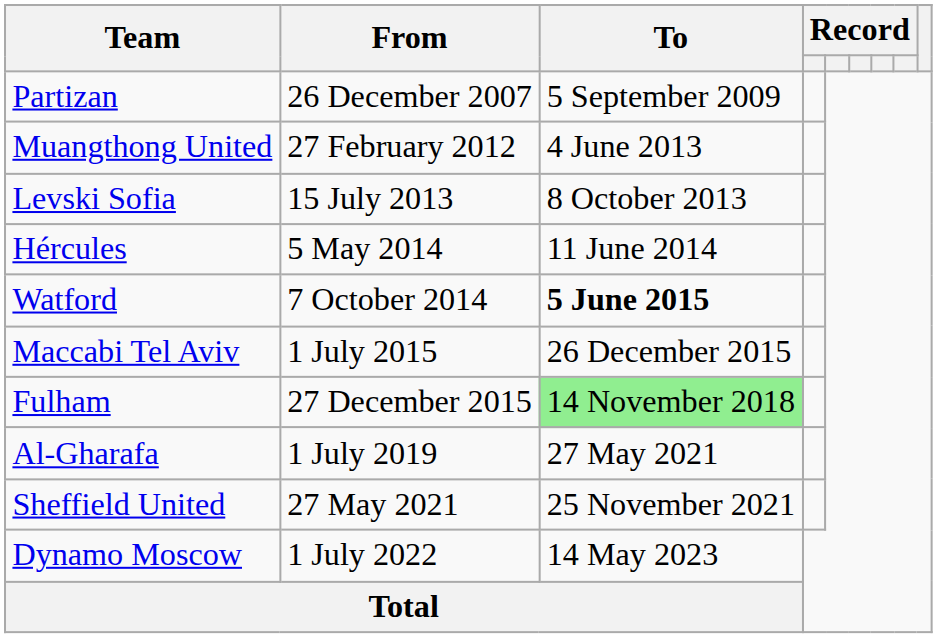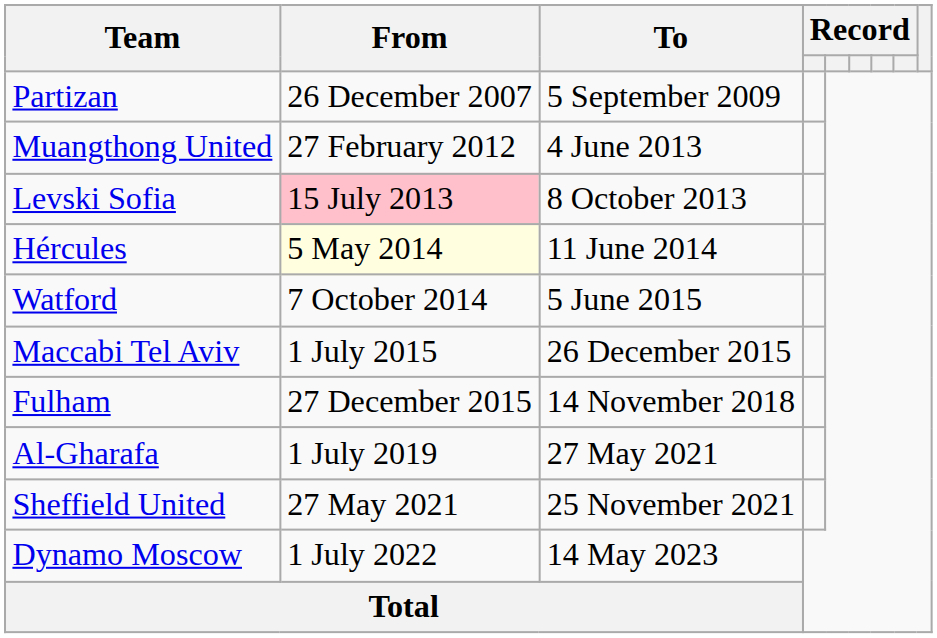(370, 197) no background -> (370, 197) pink background
(365, 248) no background -> (365, 248) lightyellow background
(628, 299) bold -> (624, 299) normal
(671, 401) lightgreen background -> (671, 401) no background
